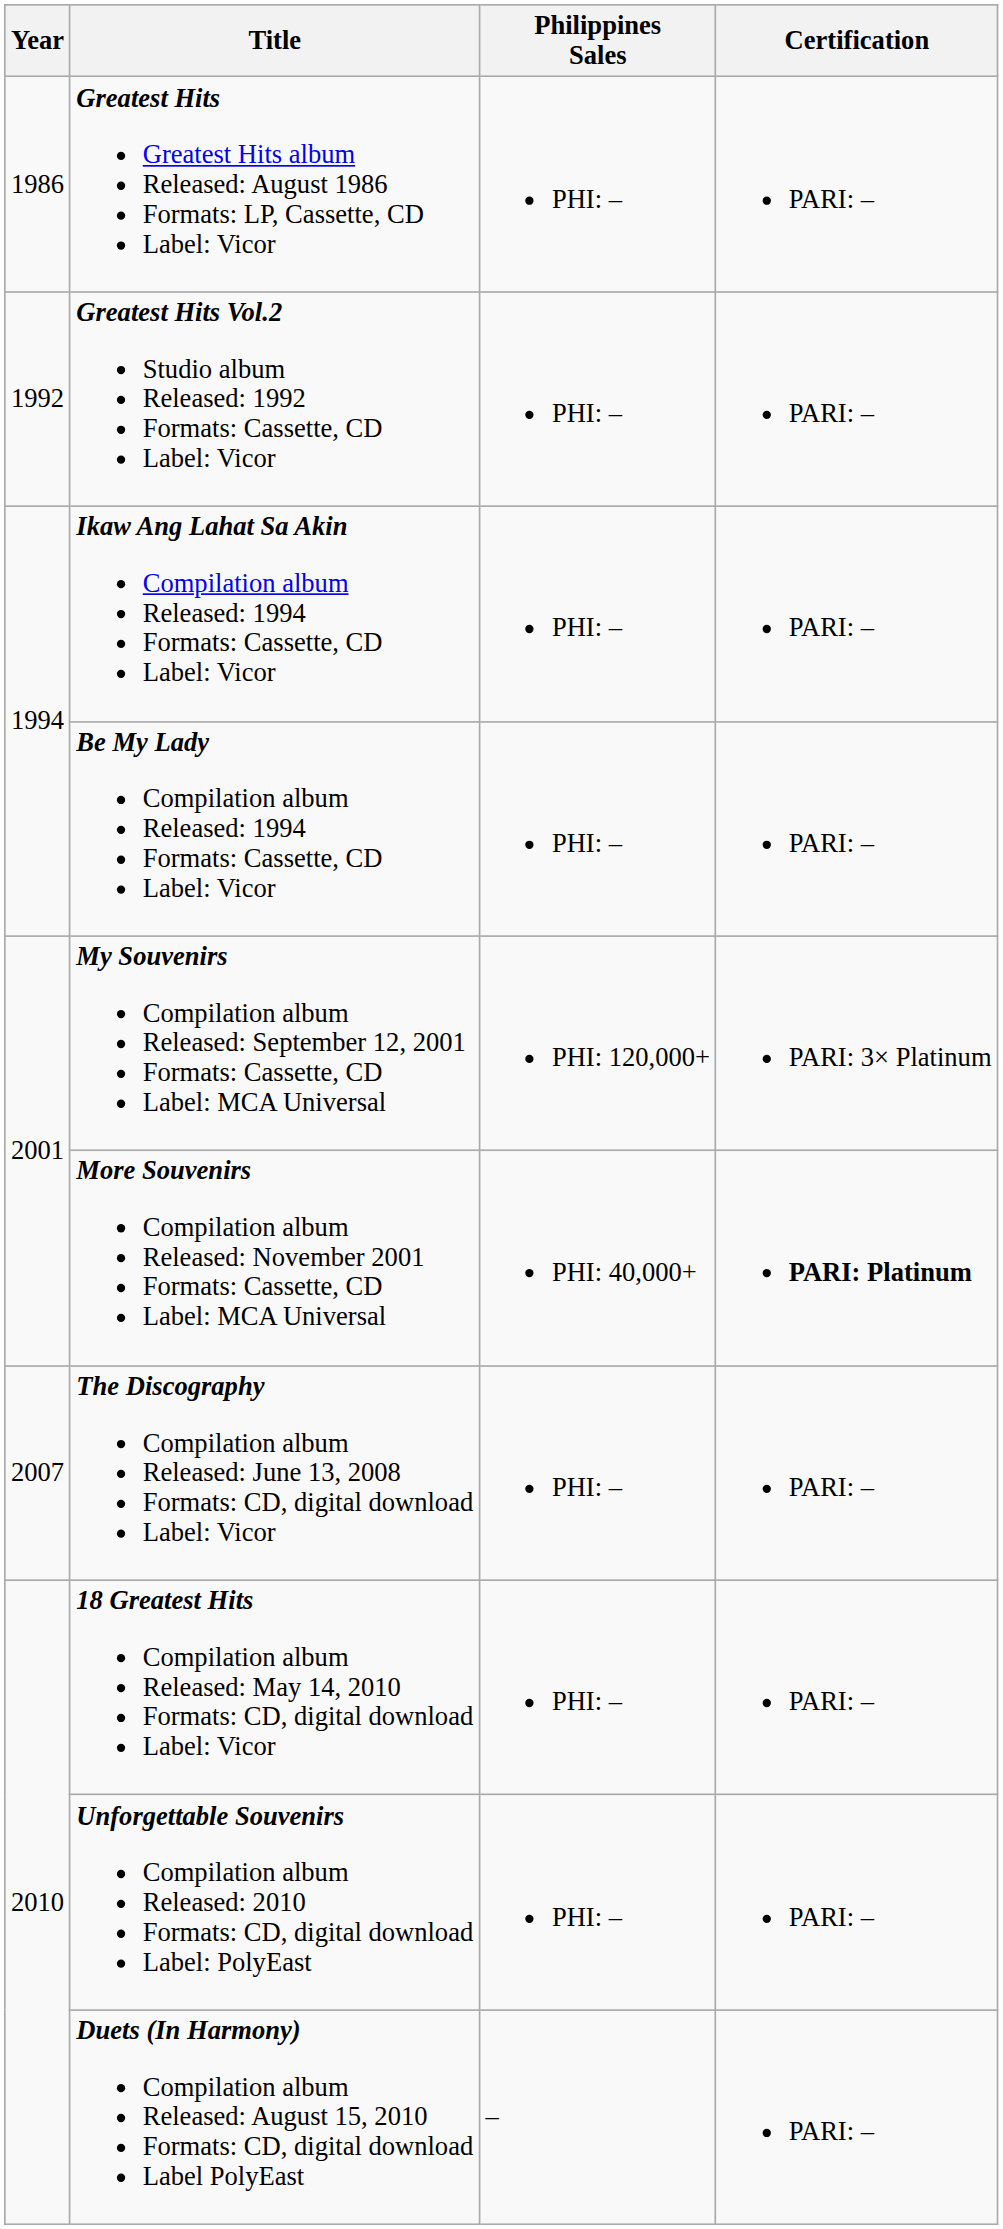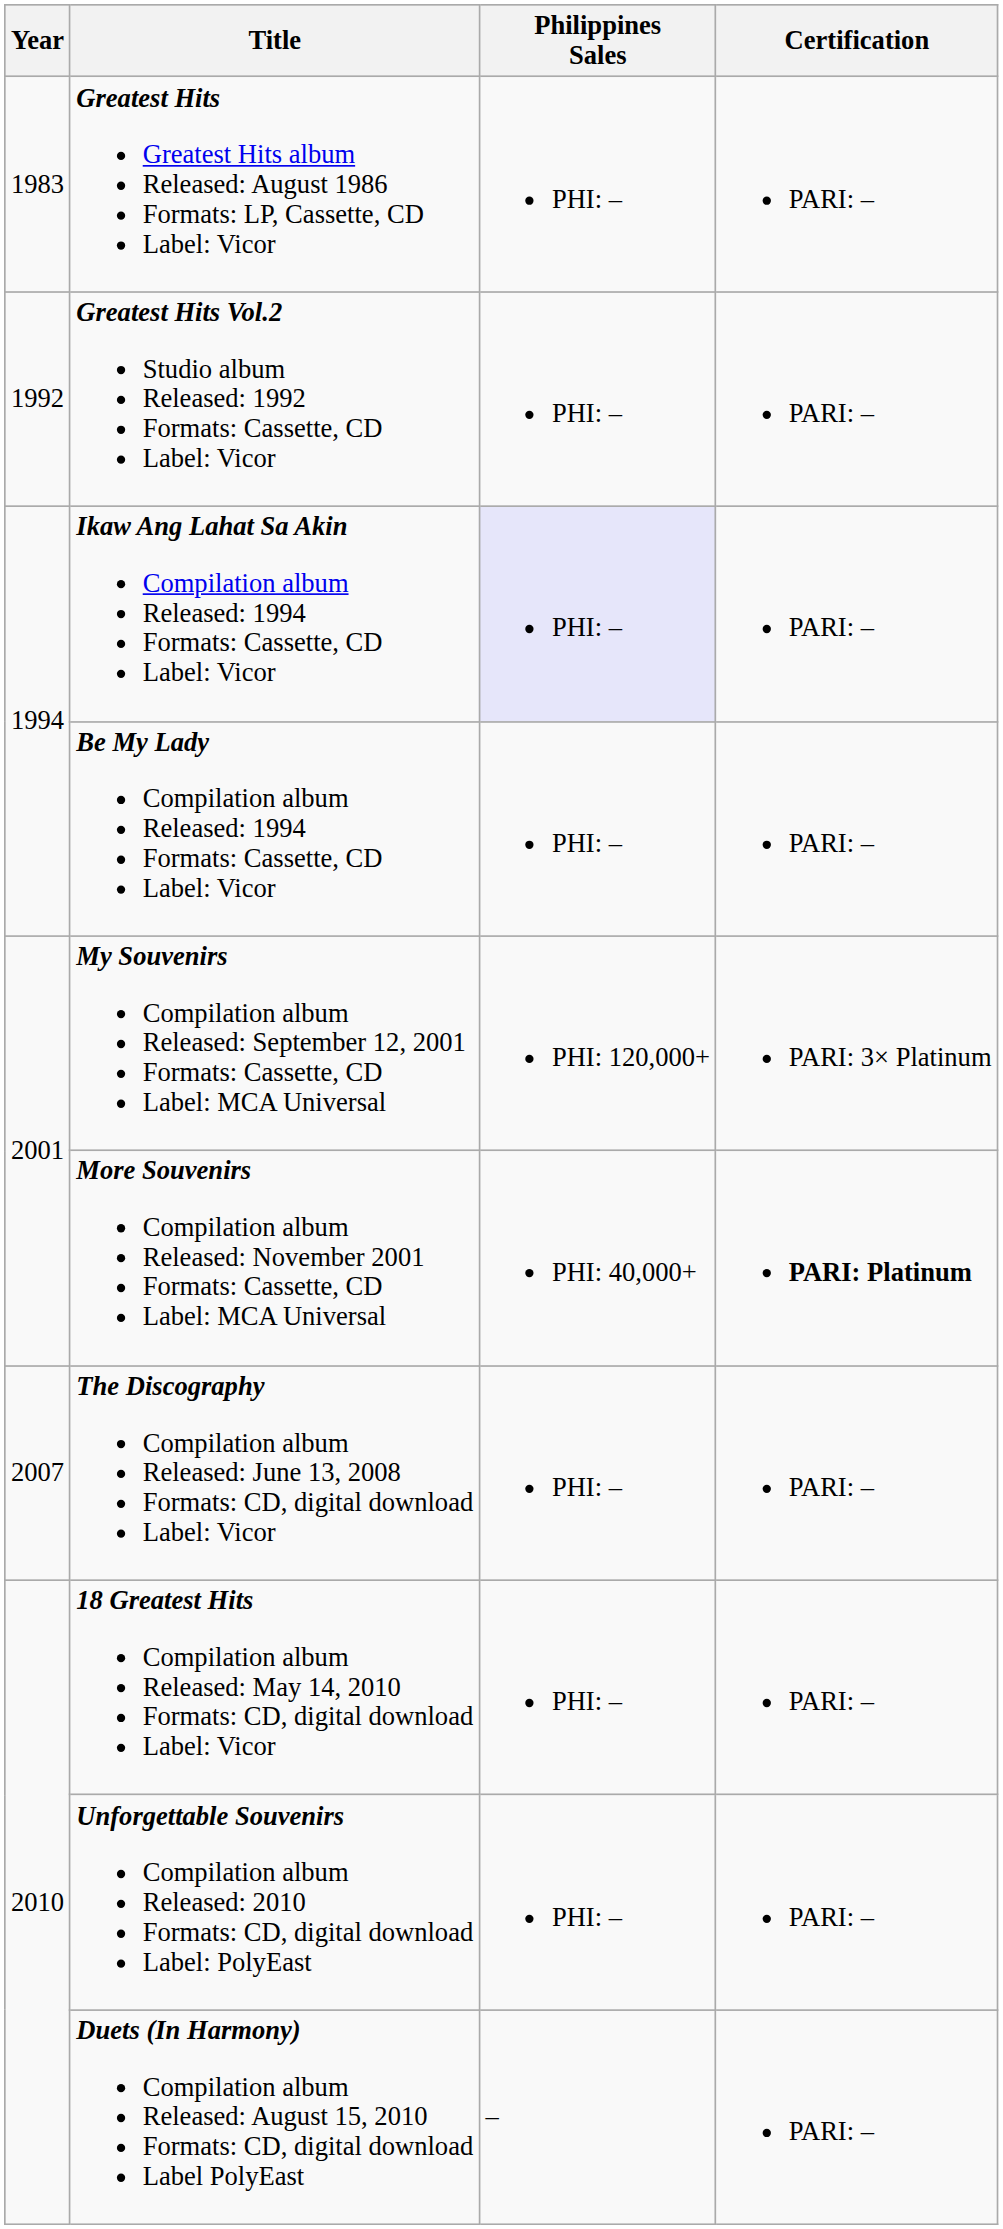(38, 183) 1986 -> (38, 183) 1983
(598, 629) no background -> (598, 629) lavender background
